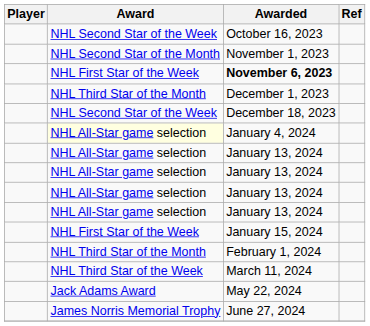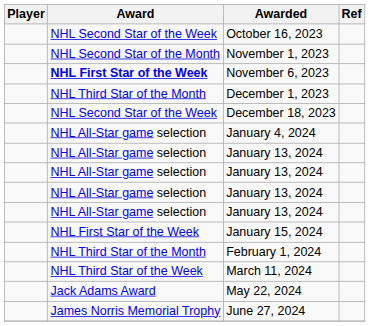(125, 73) normal -> (129, 73) bold
(279, 73) bold -> (277, 73) normal
(128, 133) lightyellow background -> (128, 133) no background
